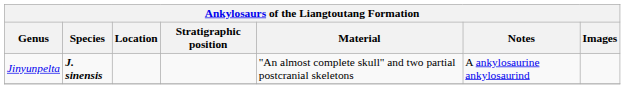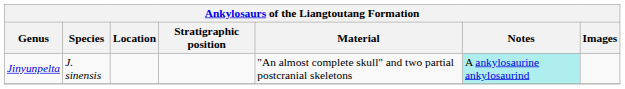(84, 68) bold -> (83, 68) normal
(502, 68) no background -> (502, 68) paleturquoise background
